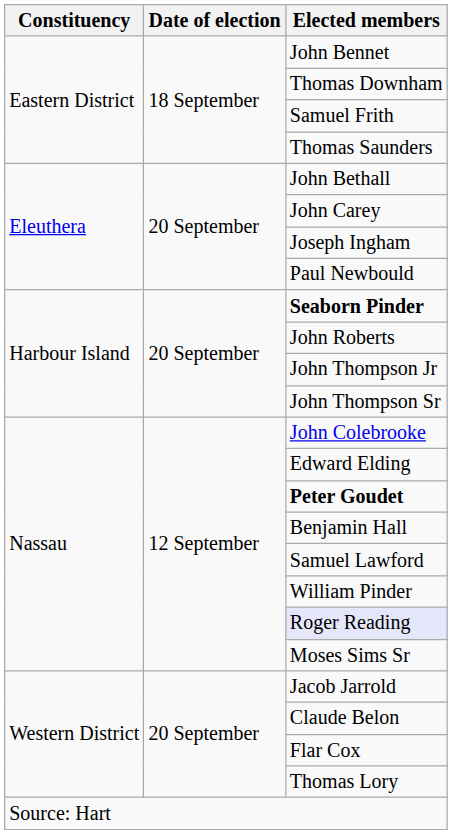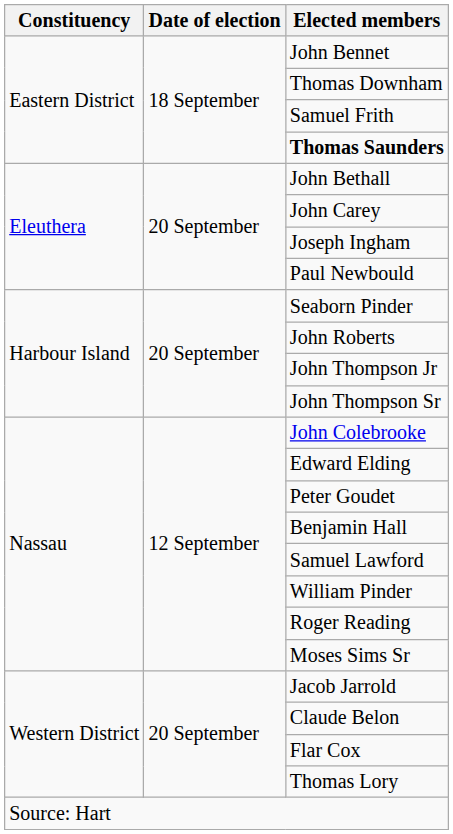(361, 147) normal -> (367, 147) bold
(357, 305) bold -> (351, 305) normal
(347, 496) bold -> (342, 496) normal
(350, 623) lavender background -> (350, 623) no background
